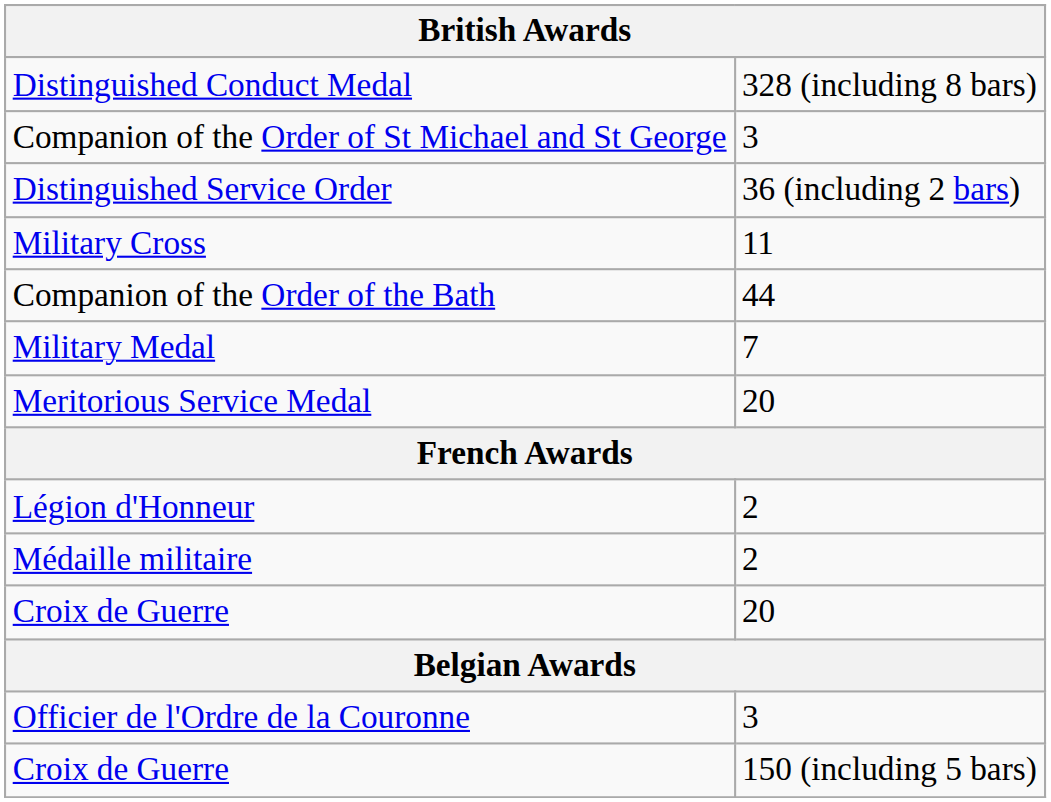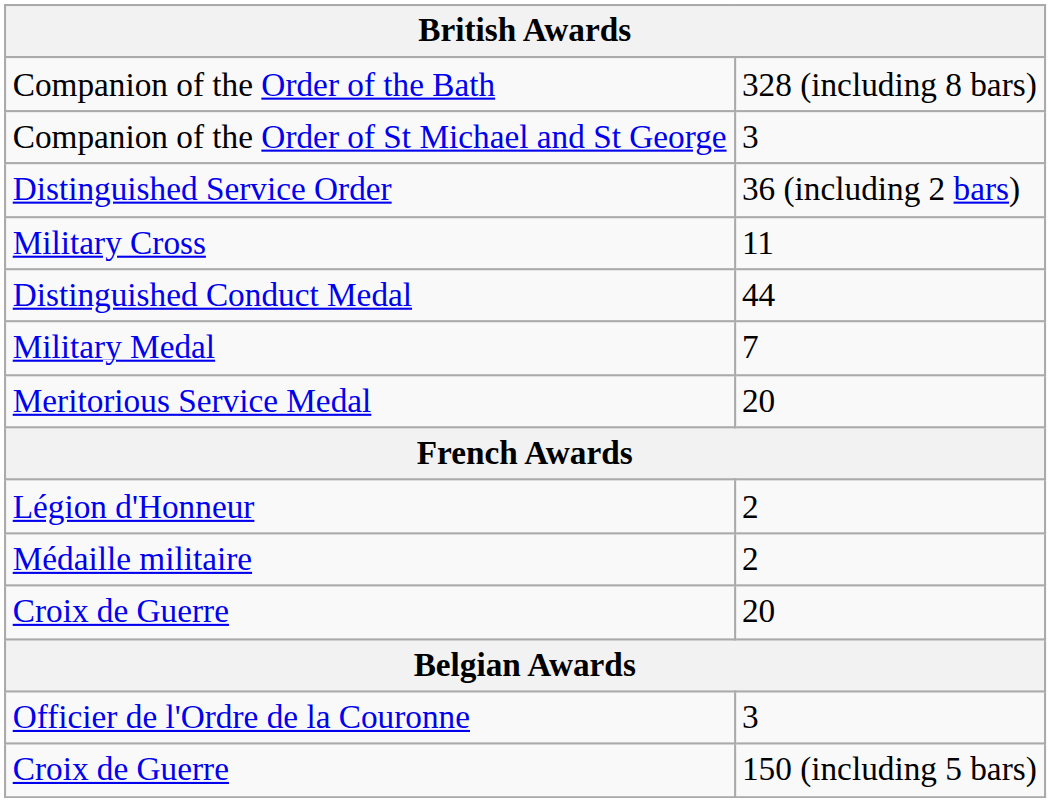(212, 83) Distinguished Conduct Medal -> (254, 83) Companion of the Order of the Bath
(254, 294) Companion of the Order of the Bath -> (212, 294) Distinguished Conduct Medal
